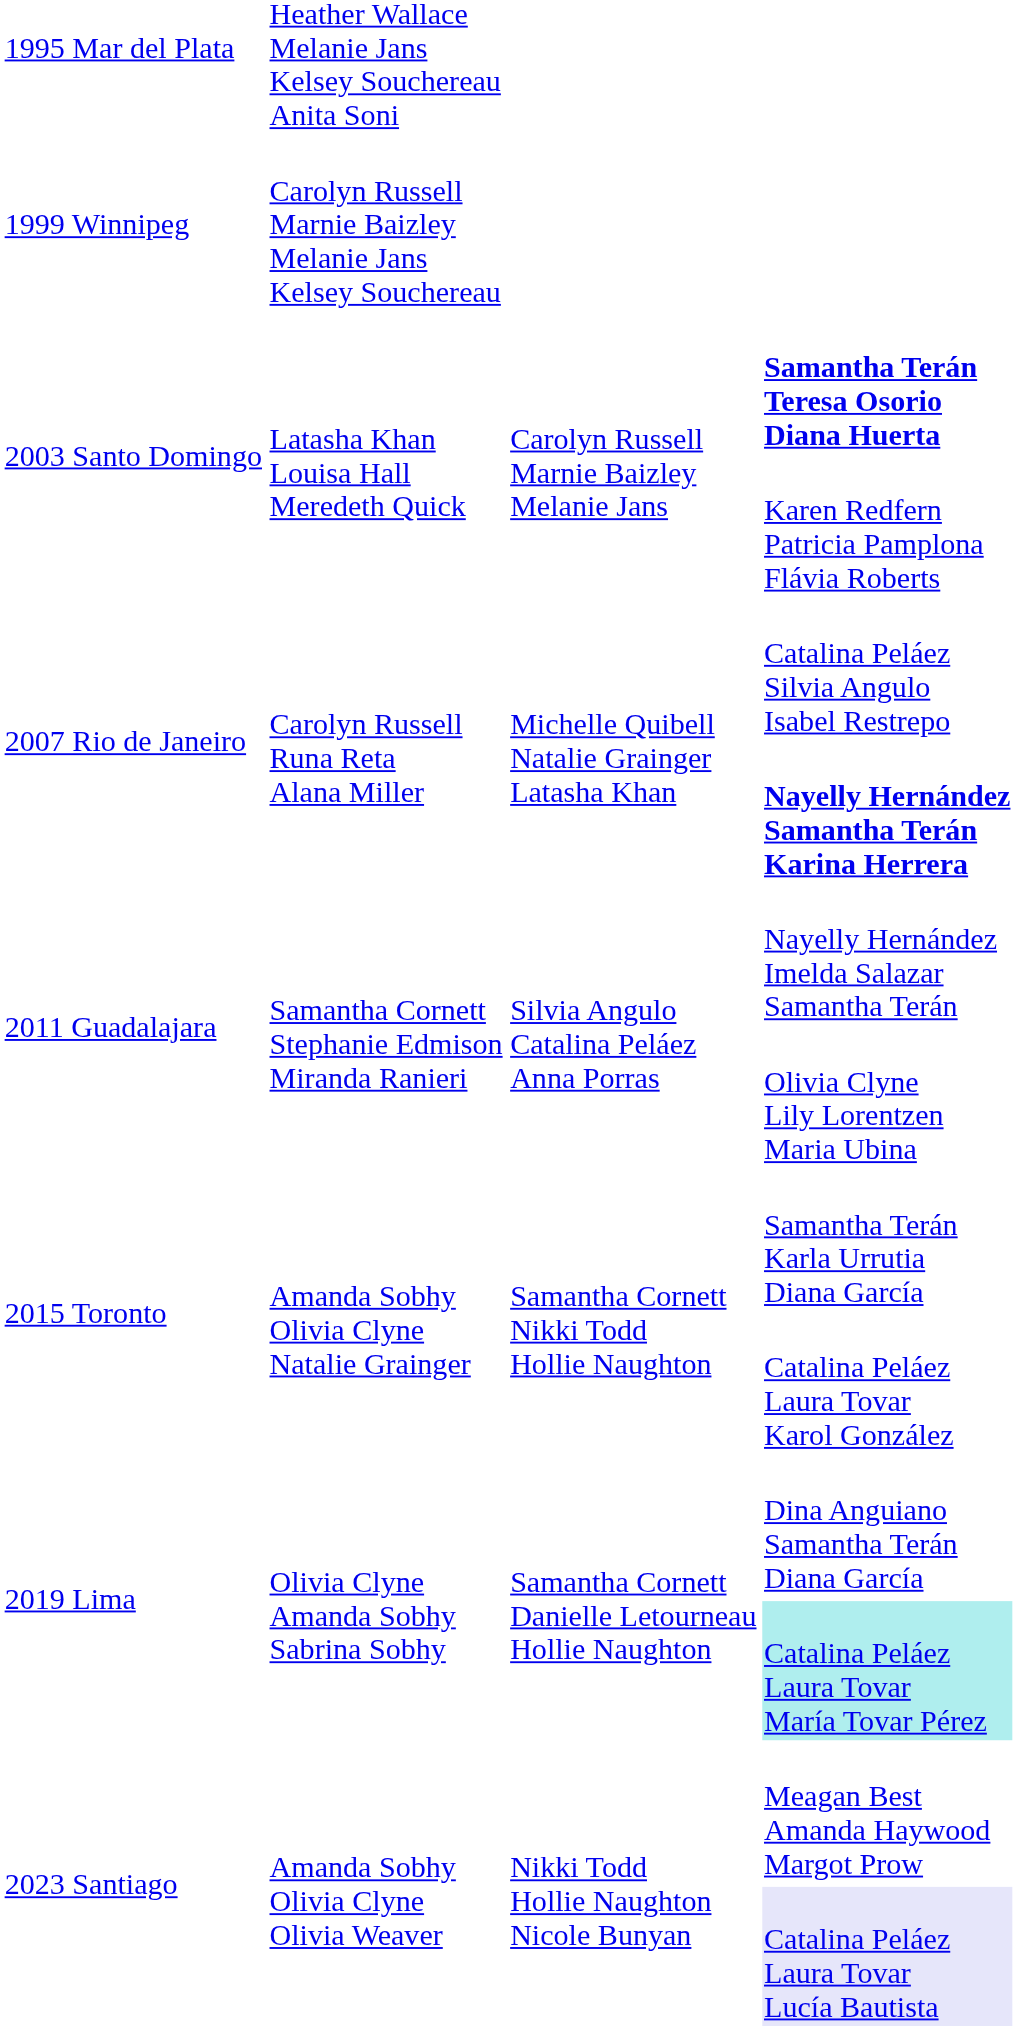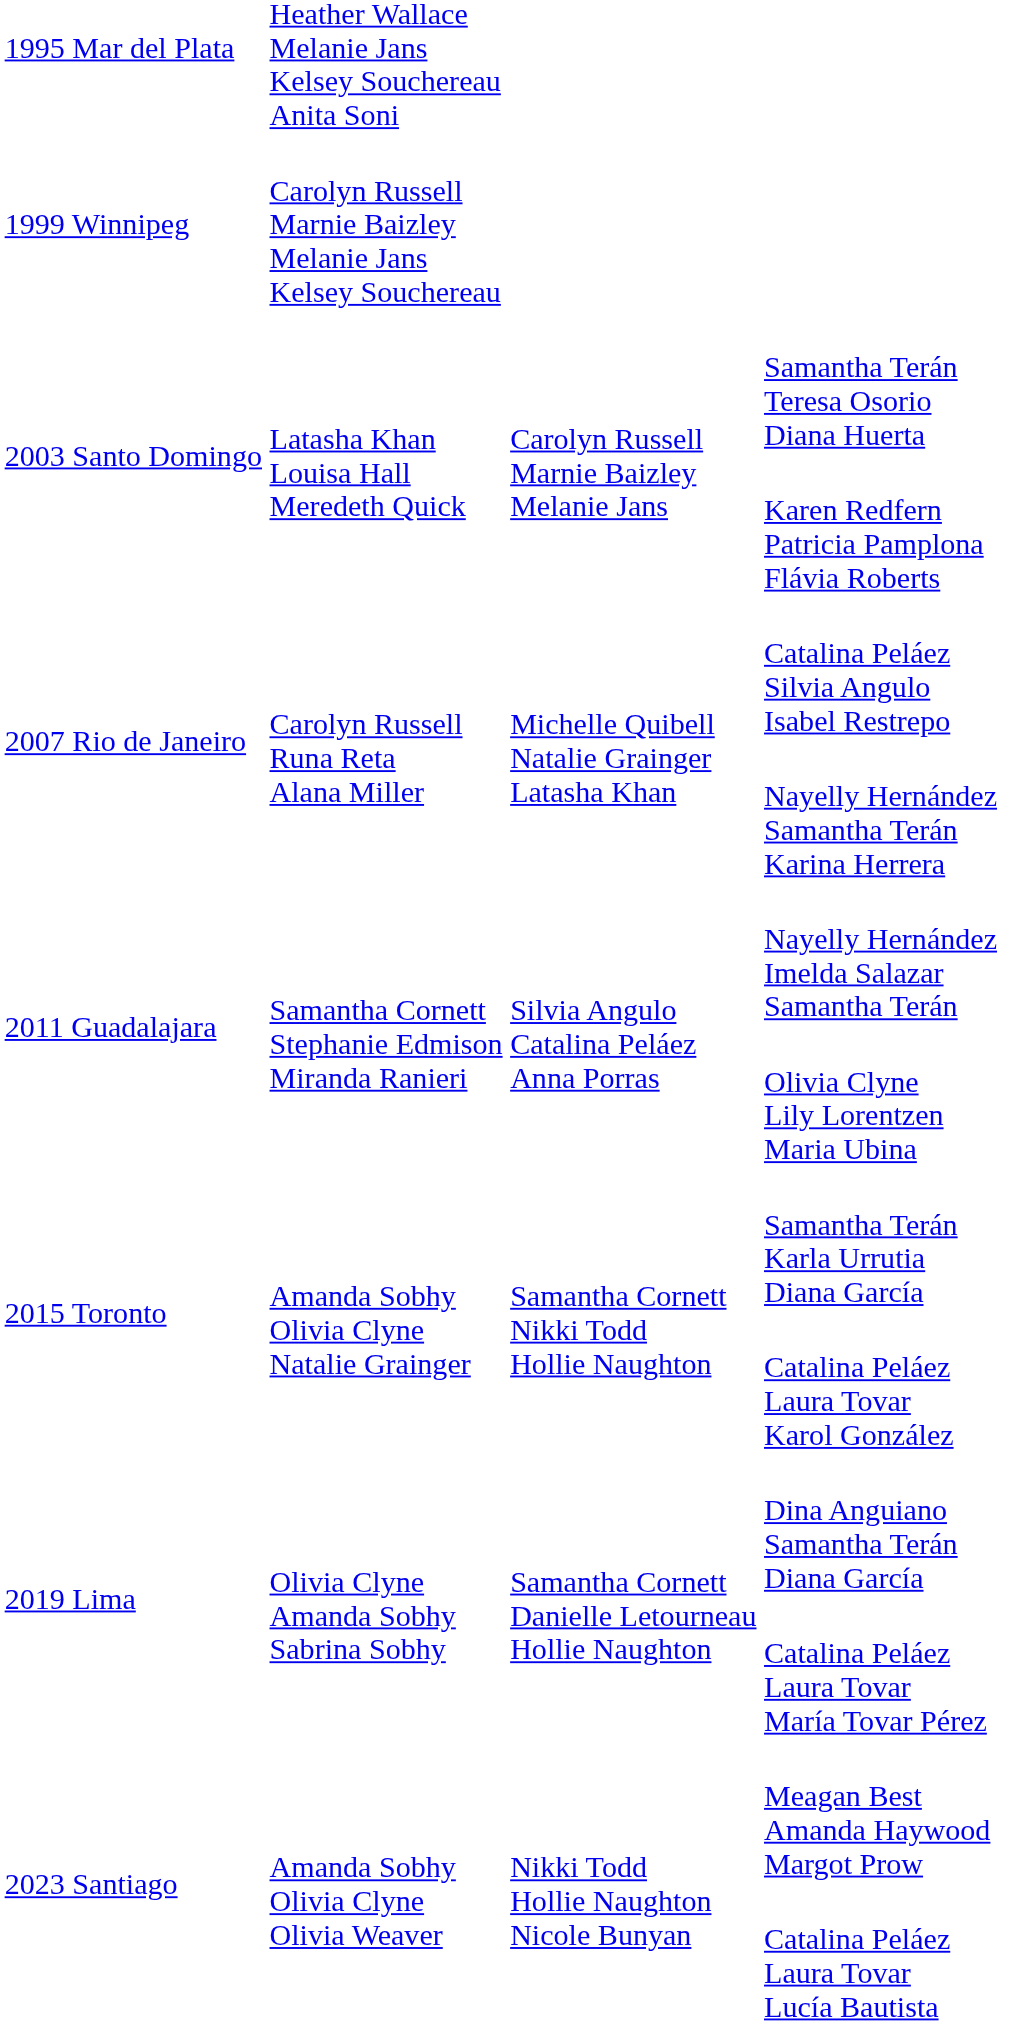(871, 401) bold -> (861, 401) normal
(887, 829) bold -> (881, 829) normal
(875, 1687) paleturquoise background -> (875, 1687) no background
(857, 1972) lavender background -> (857, 1972) no background
